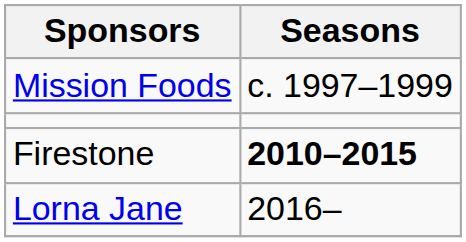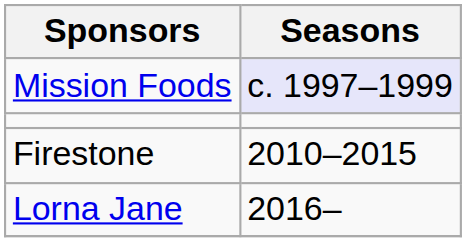(350, 85) no background -> (350, 85) lavender background
(332, 154) bold -> (332, 154) normal
